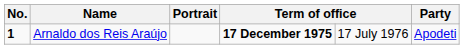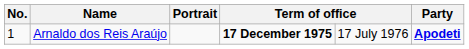(11, 34) bold -> (11, 34) normal
(435, 34) normal -> (437, 34) bold
